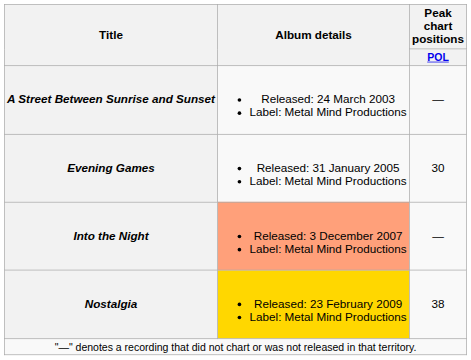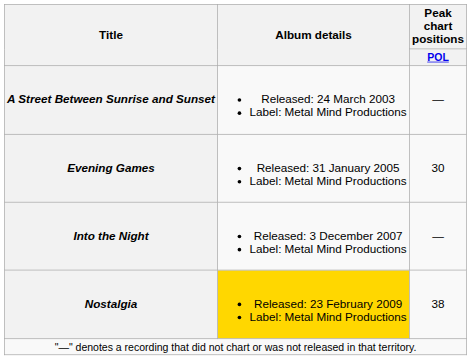(314, 243) lightsalmon background -> (314, 243) no background
